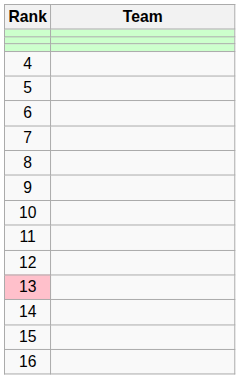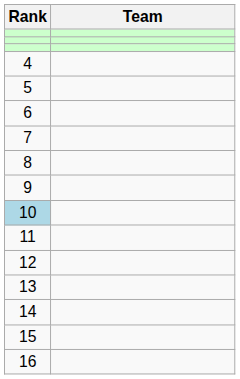(28, 212) no background -> (28, 212) lightblue background
(28, 287) pink background -> (28, 287) no background
